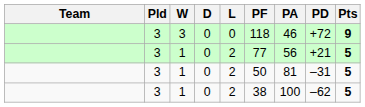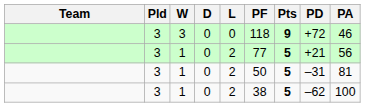columns swapped: (290, 14) <-> (348, 14)
